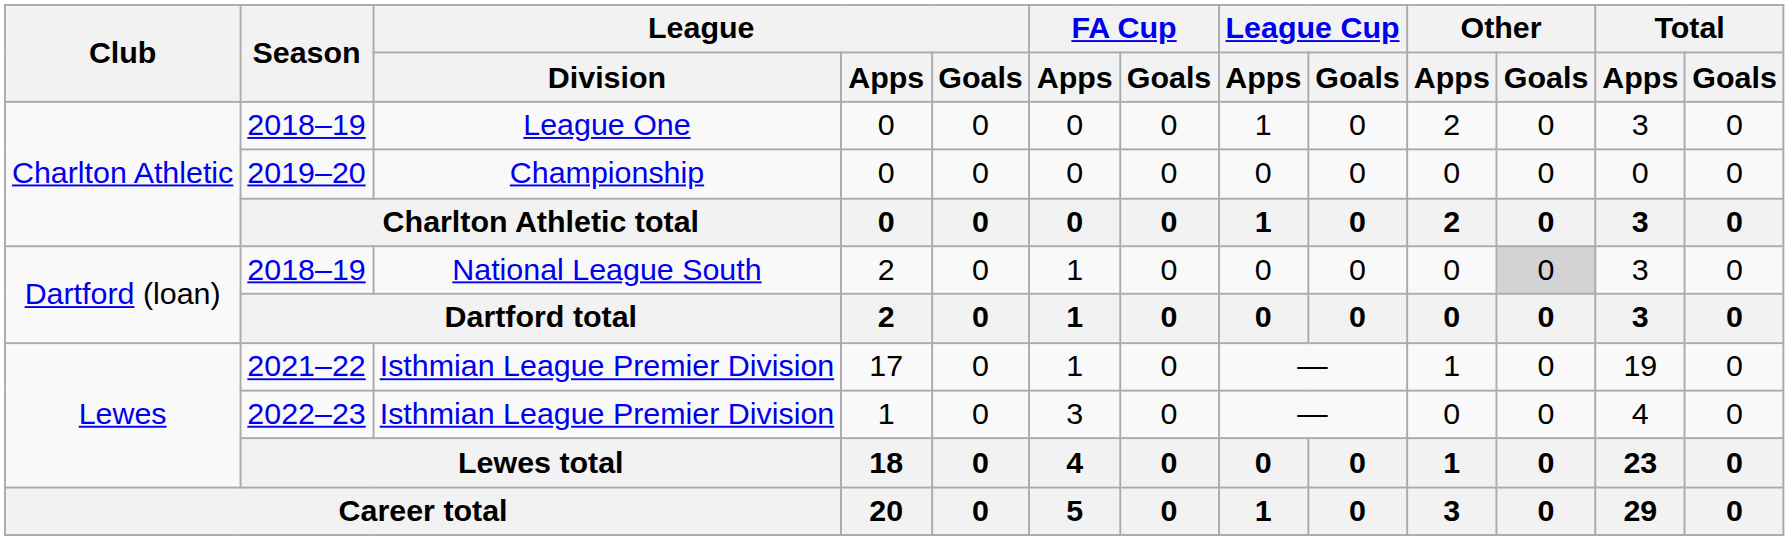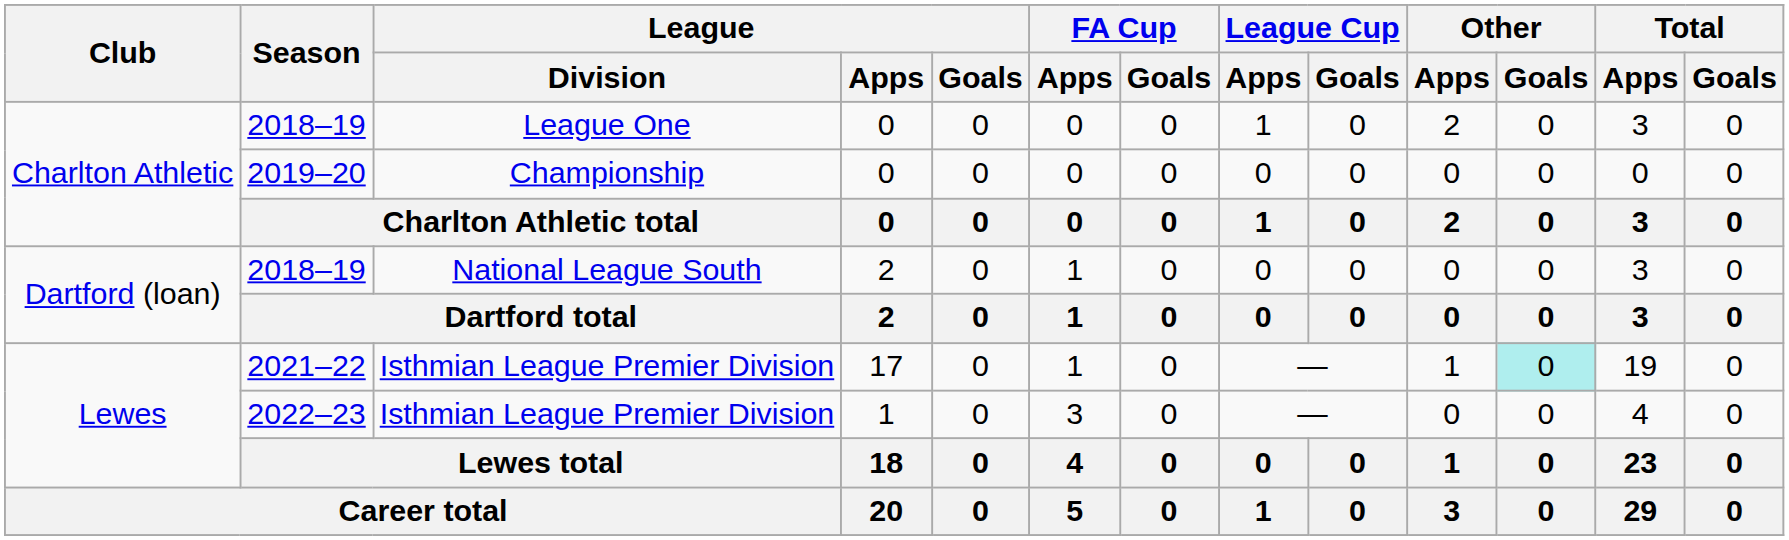(1546, 269) lightgrey background -> (1546, 269) no background
(1546, 366) no background -> (1546, 366) paleturquoise background
